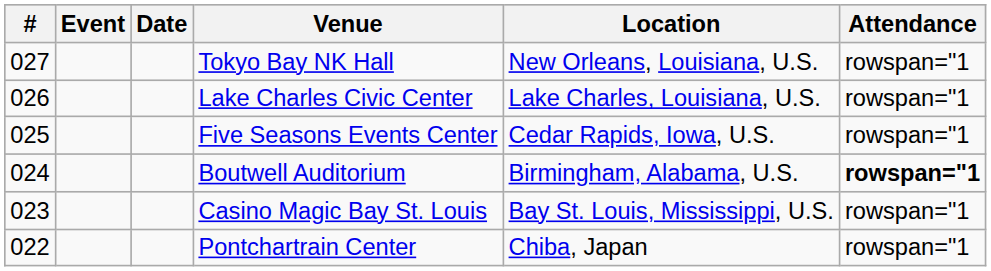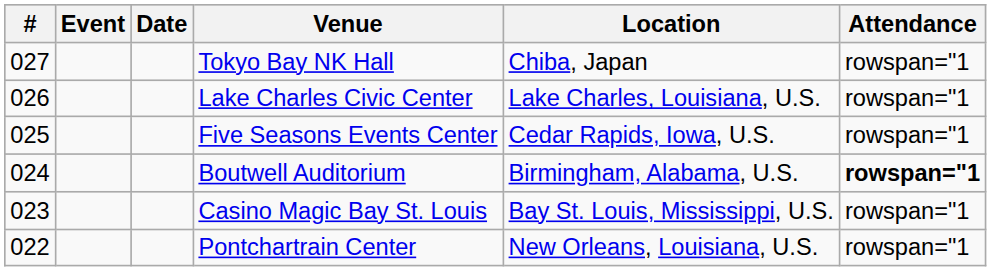(663, 61) New Orleans, Louisiana, U.S. -> (578, 61) Chiba, Japan
(578, 248) Chiba, Japan -> (663, 248) New Orleans, Louisiana, U.S.
